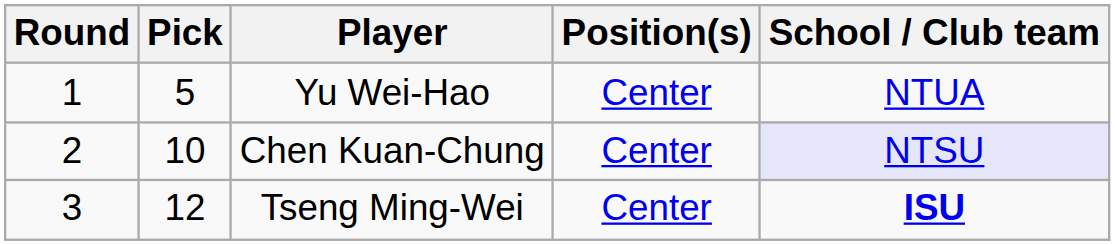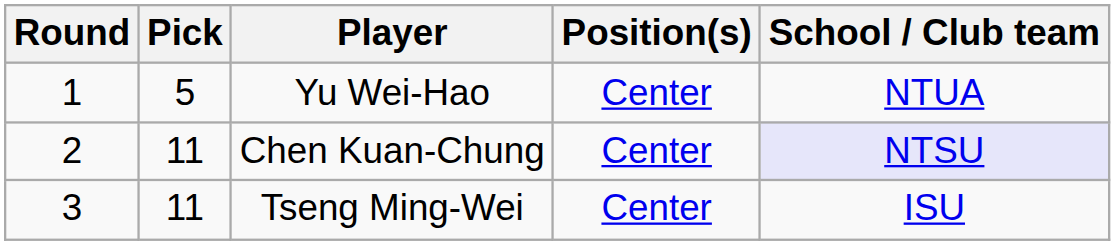(185, 150) 10 -> (185, 150) 11
(185, 208) 12 -> (185, 208) 11
(934, 208) bold -> (934, 208) normal
